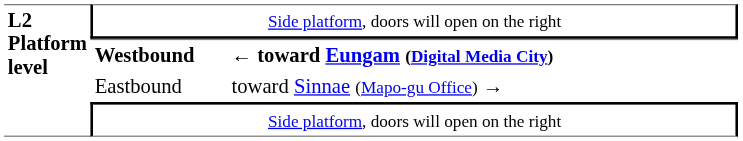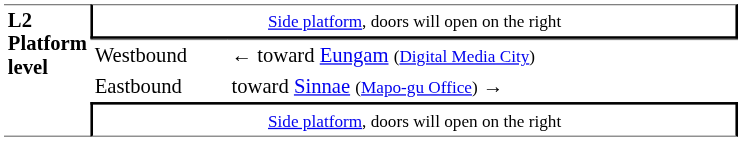(145, 55) bold -> (141, 55) normal
(392, 55) bold -> (383, 55) normal
